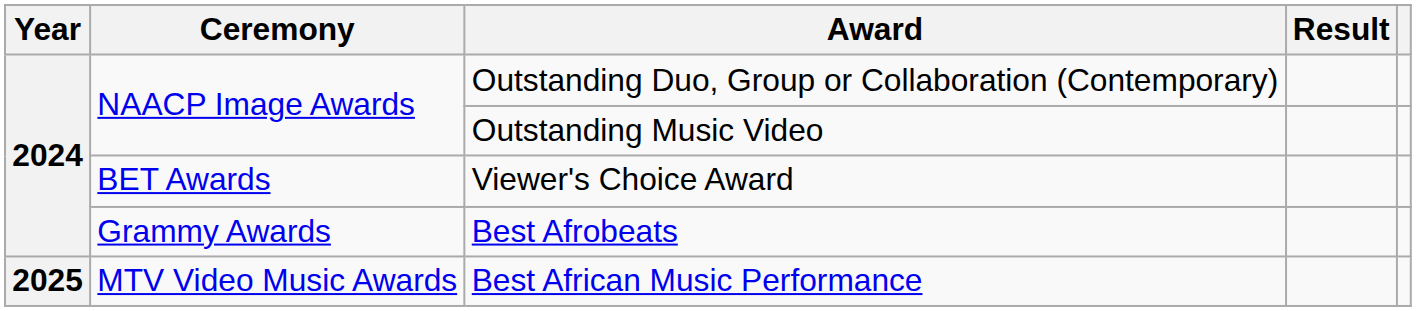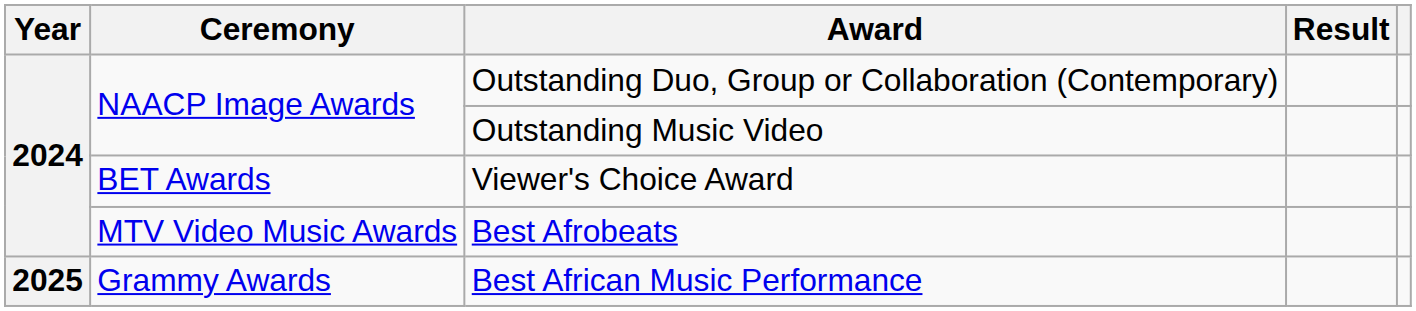(214, 230) Grammy Awards -> (277, 230) MTV Video Music Awards
(277, 280) MTV Video Music Awards -> (214, 280) Grammy Awards
